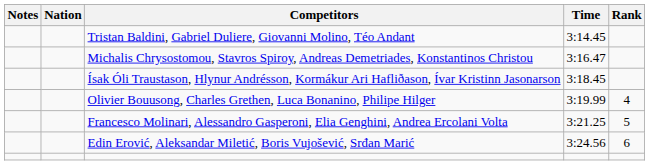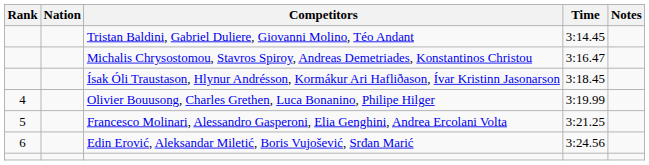columns swapped: (627, 15) <-> (23, 15)
